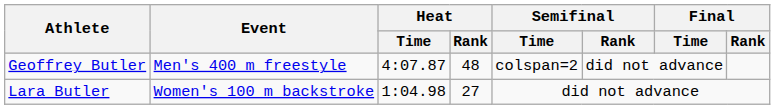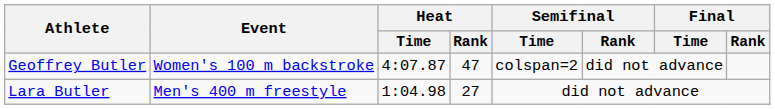(250, 66) Men's 400 m freestyle -> (264, 66) Women's 100 m backstroke
(471, 66) 48 -> (471, 66) 47
(264, 92) Women's 100 m backstroke -> (250, 92) Men's 400 m freestyle
